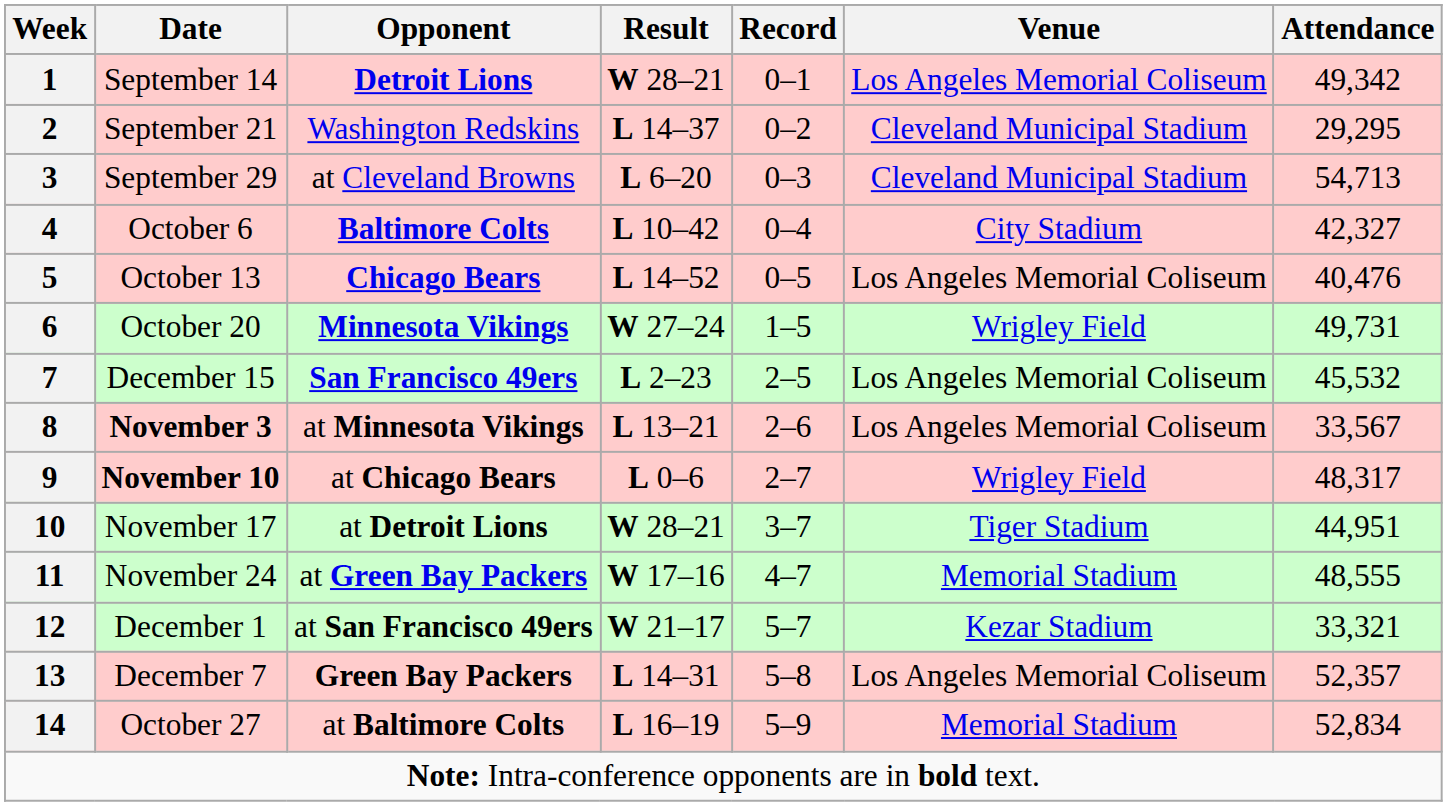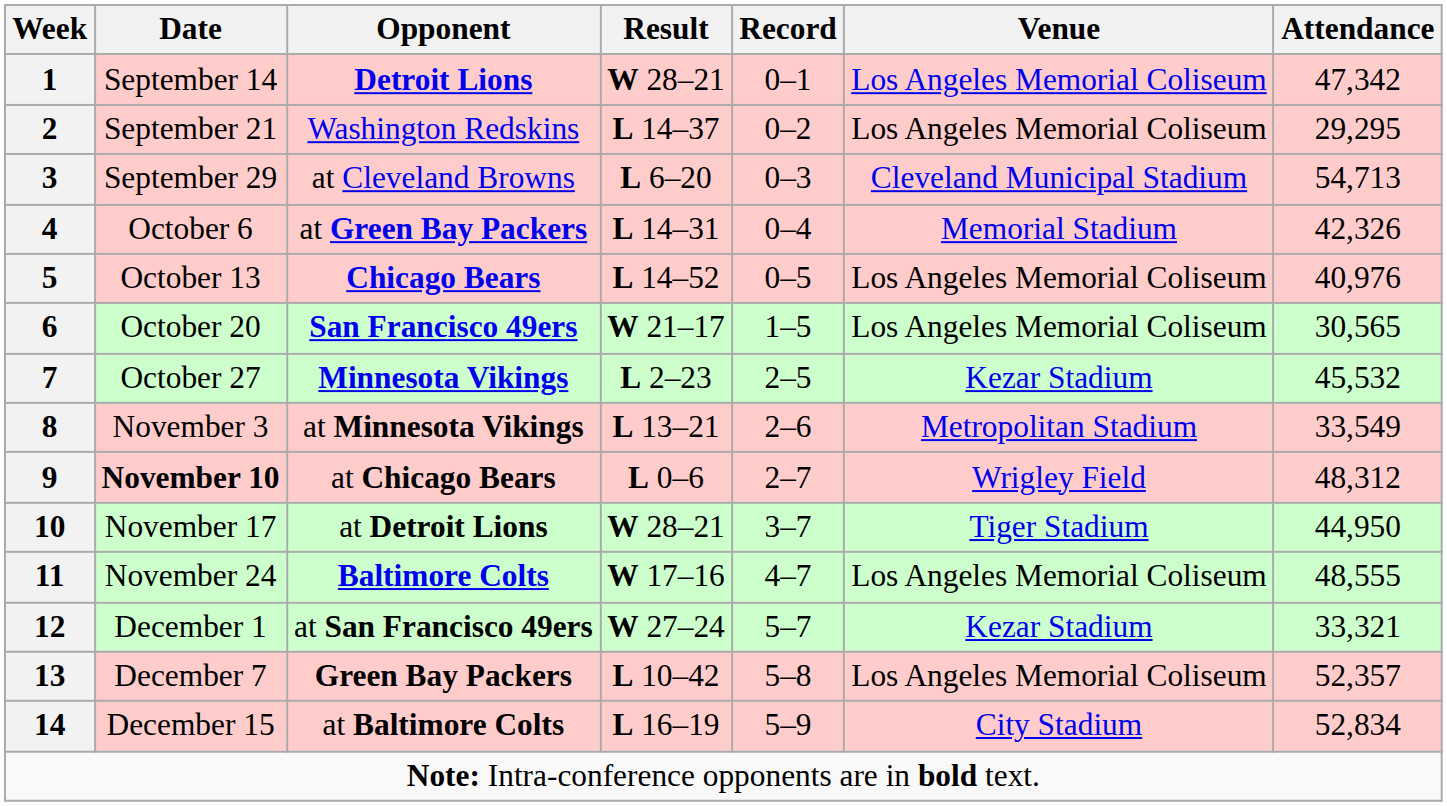(1358, 79) 49,342 -> (1358, 79) 47,342
(1059, 128) Cleveland Municipal Stadium -> (1059, 128) Los Angeles Memorial Coliseum
(443, 228) Baltimore Colts -> (443, 228) at Green Bay Packers
(666, 228) L 10–42 -> (666, 228) L 14–31
(1059, 228) City Stadium -> (1059, 228) Memorial Stadium
(1358, 228) 42,327 -> (1358, 228) 42,326
(1358, 278) 40,476 -> (1358, 278) 40,976
(443, 327) Minnesota Vikings -> (443, 327) San Francisco 49ers
(666, 327) W 27–24 -> (666, 327) W 21–17
(1059, 327) Wrigley Field -> (1059, 327) Los Angeles Memorial Coliseum
(1358, 327) 49,731 -> (1358, 327) 30,565
(191, 377) December 15 -> (191, 377) October 27
(443, 377) San Francisco 49ers -> (443, 377) Minnesota Vikings
(1059, 377) Los Angeles Memorial Coliseum -> (1059, 377) Kezar Stadium
(191, 427) bold -> (191, 427) normal
(1059, 427) Los Angeles Memorial Coliseum -> (1059, 427) Metropolitan Stadium
(1358, 427) 33,567 -> (1358, 427) 33,549
(1358, 476) 48,317 -> (1358, 476) 48,312
(1358, 526) 44,951 -> (1358, 526) 44,950
(443, 576) at Green Bay Packers -> (443, 576) Baltimore Colts
(1059, 576) Memorial Stadium -> (1059, 576) Los Angeles Memorial Coliseum
(666, 626) W 21–17 -> (666, 626) W 27–24
(666, 675) L 14–31 -> (666, 675) L 10–42
(191, 725) October 27 -> (191, 725) December 15
(1059, 725) Memorial Stadium -> (1059, 725) City Stadium
